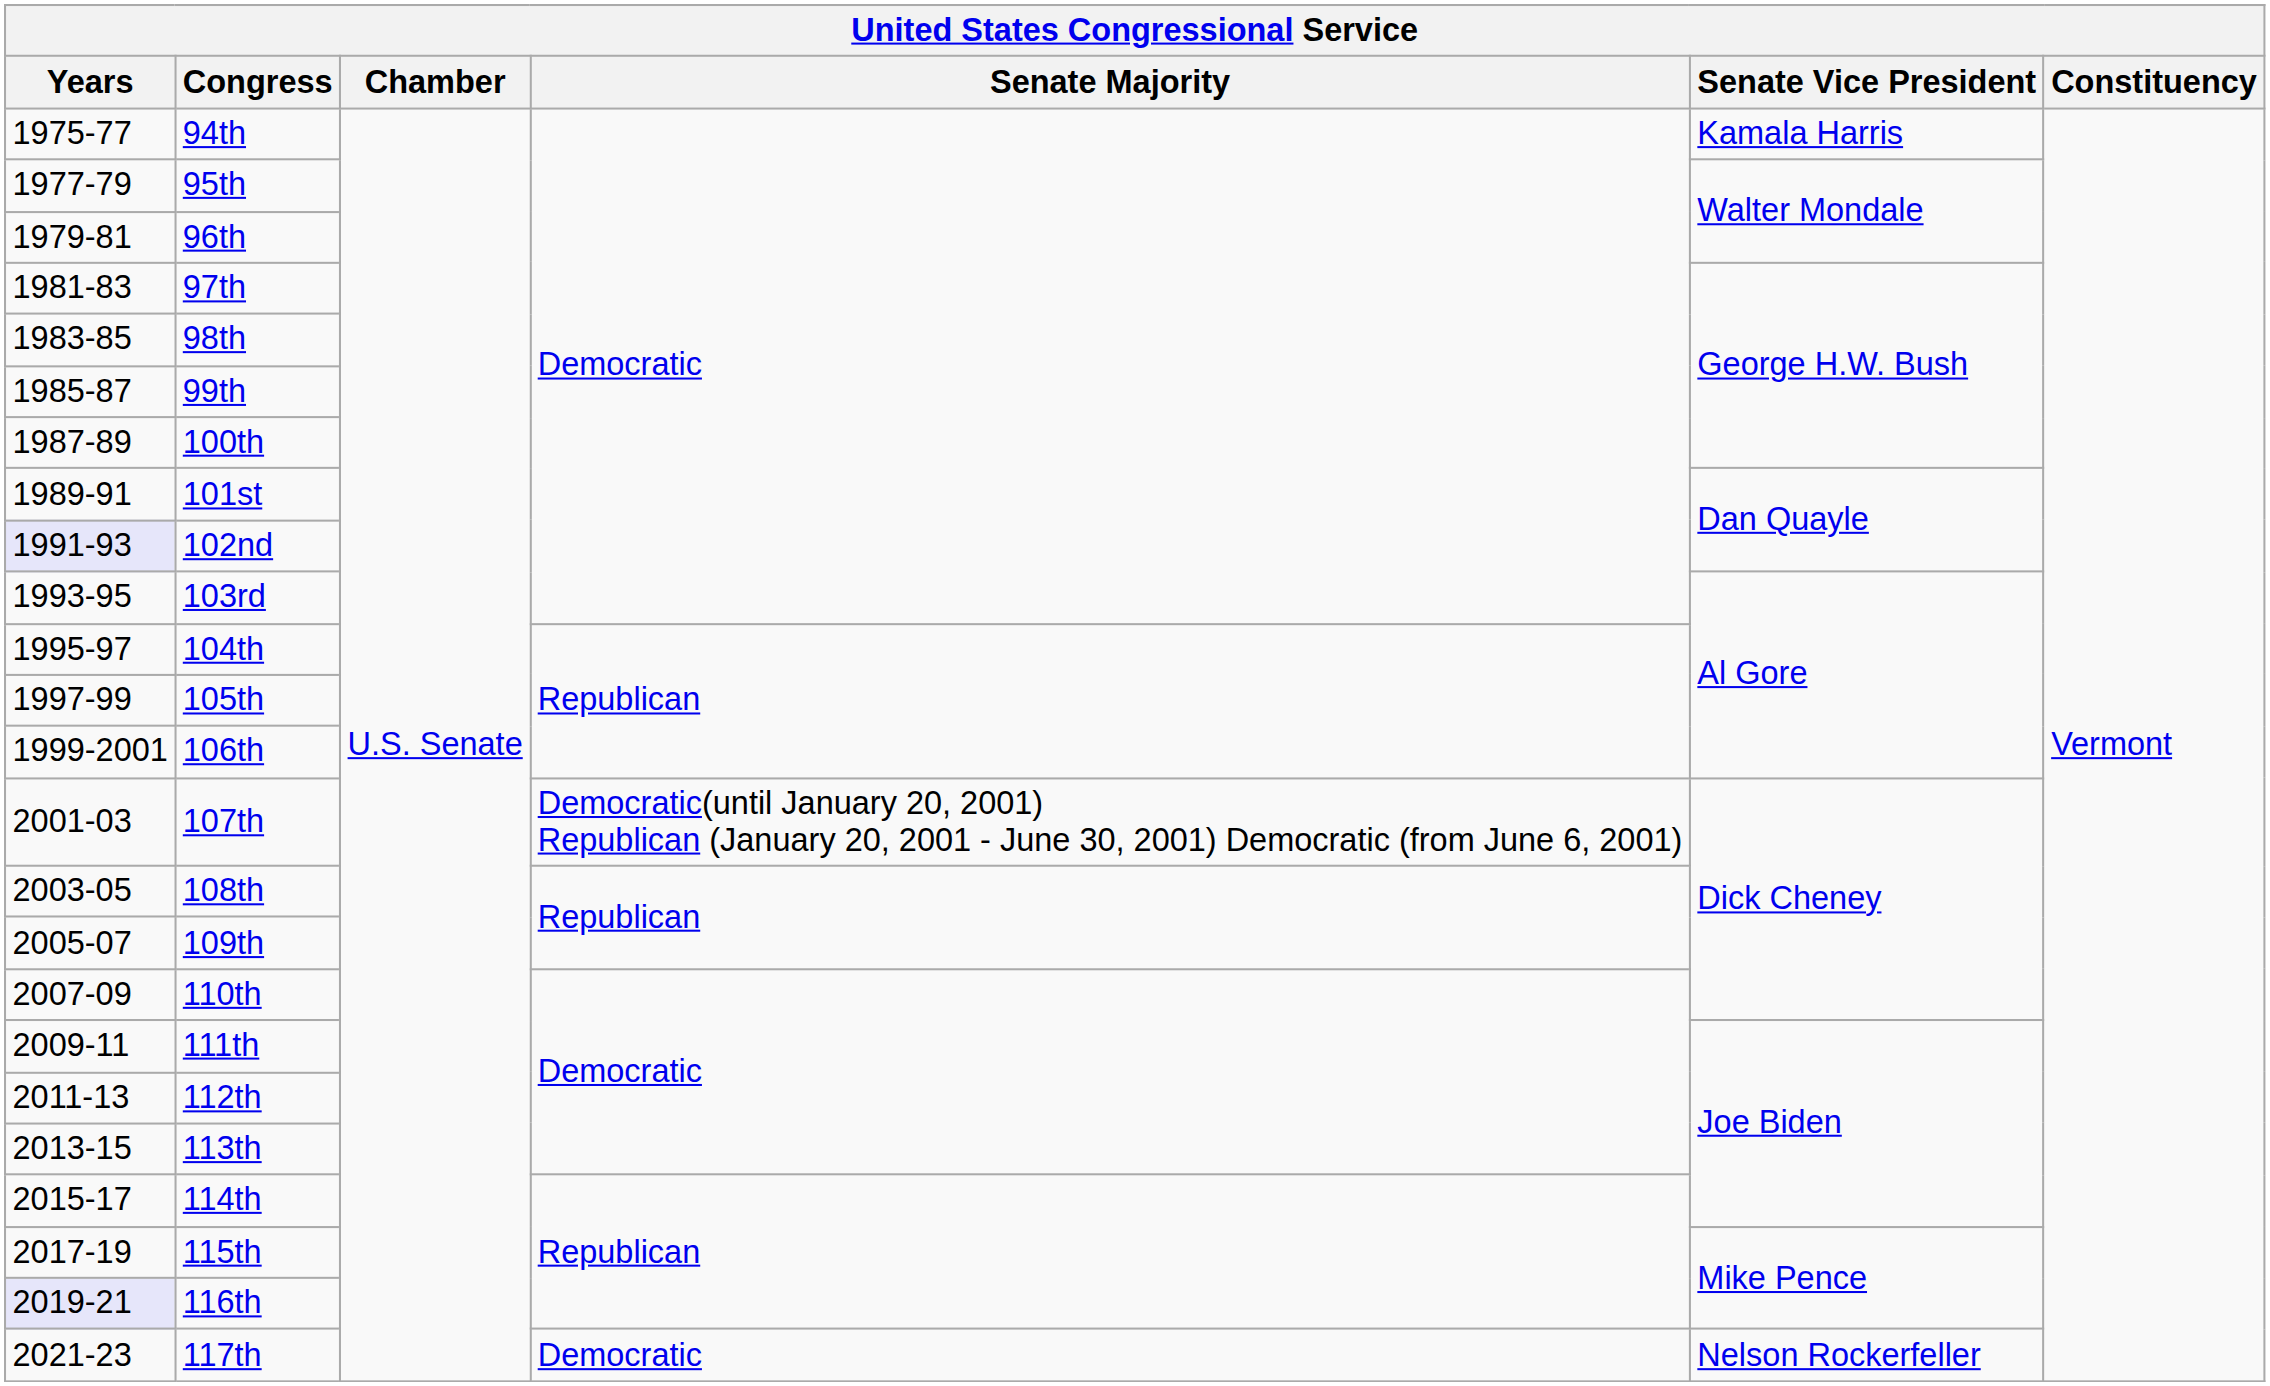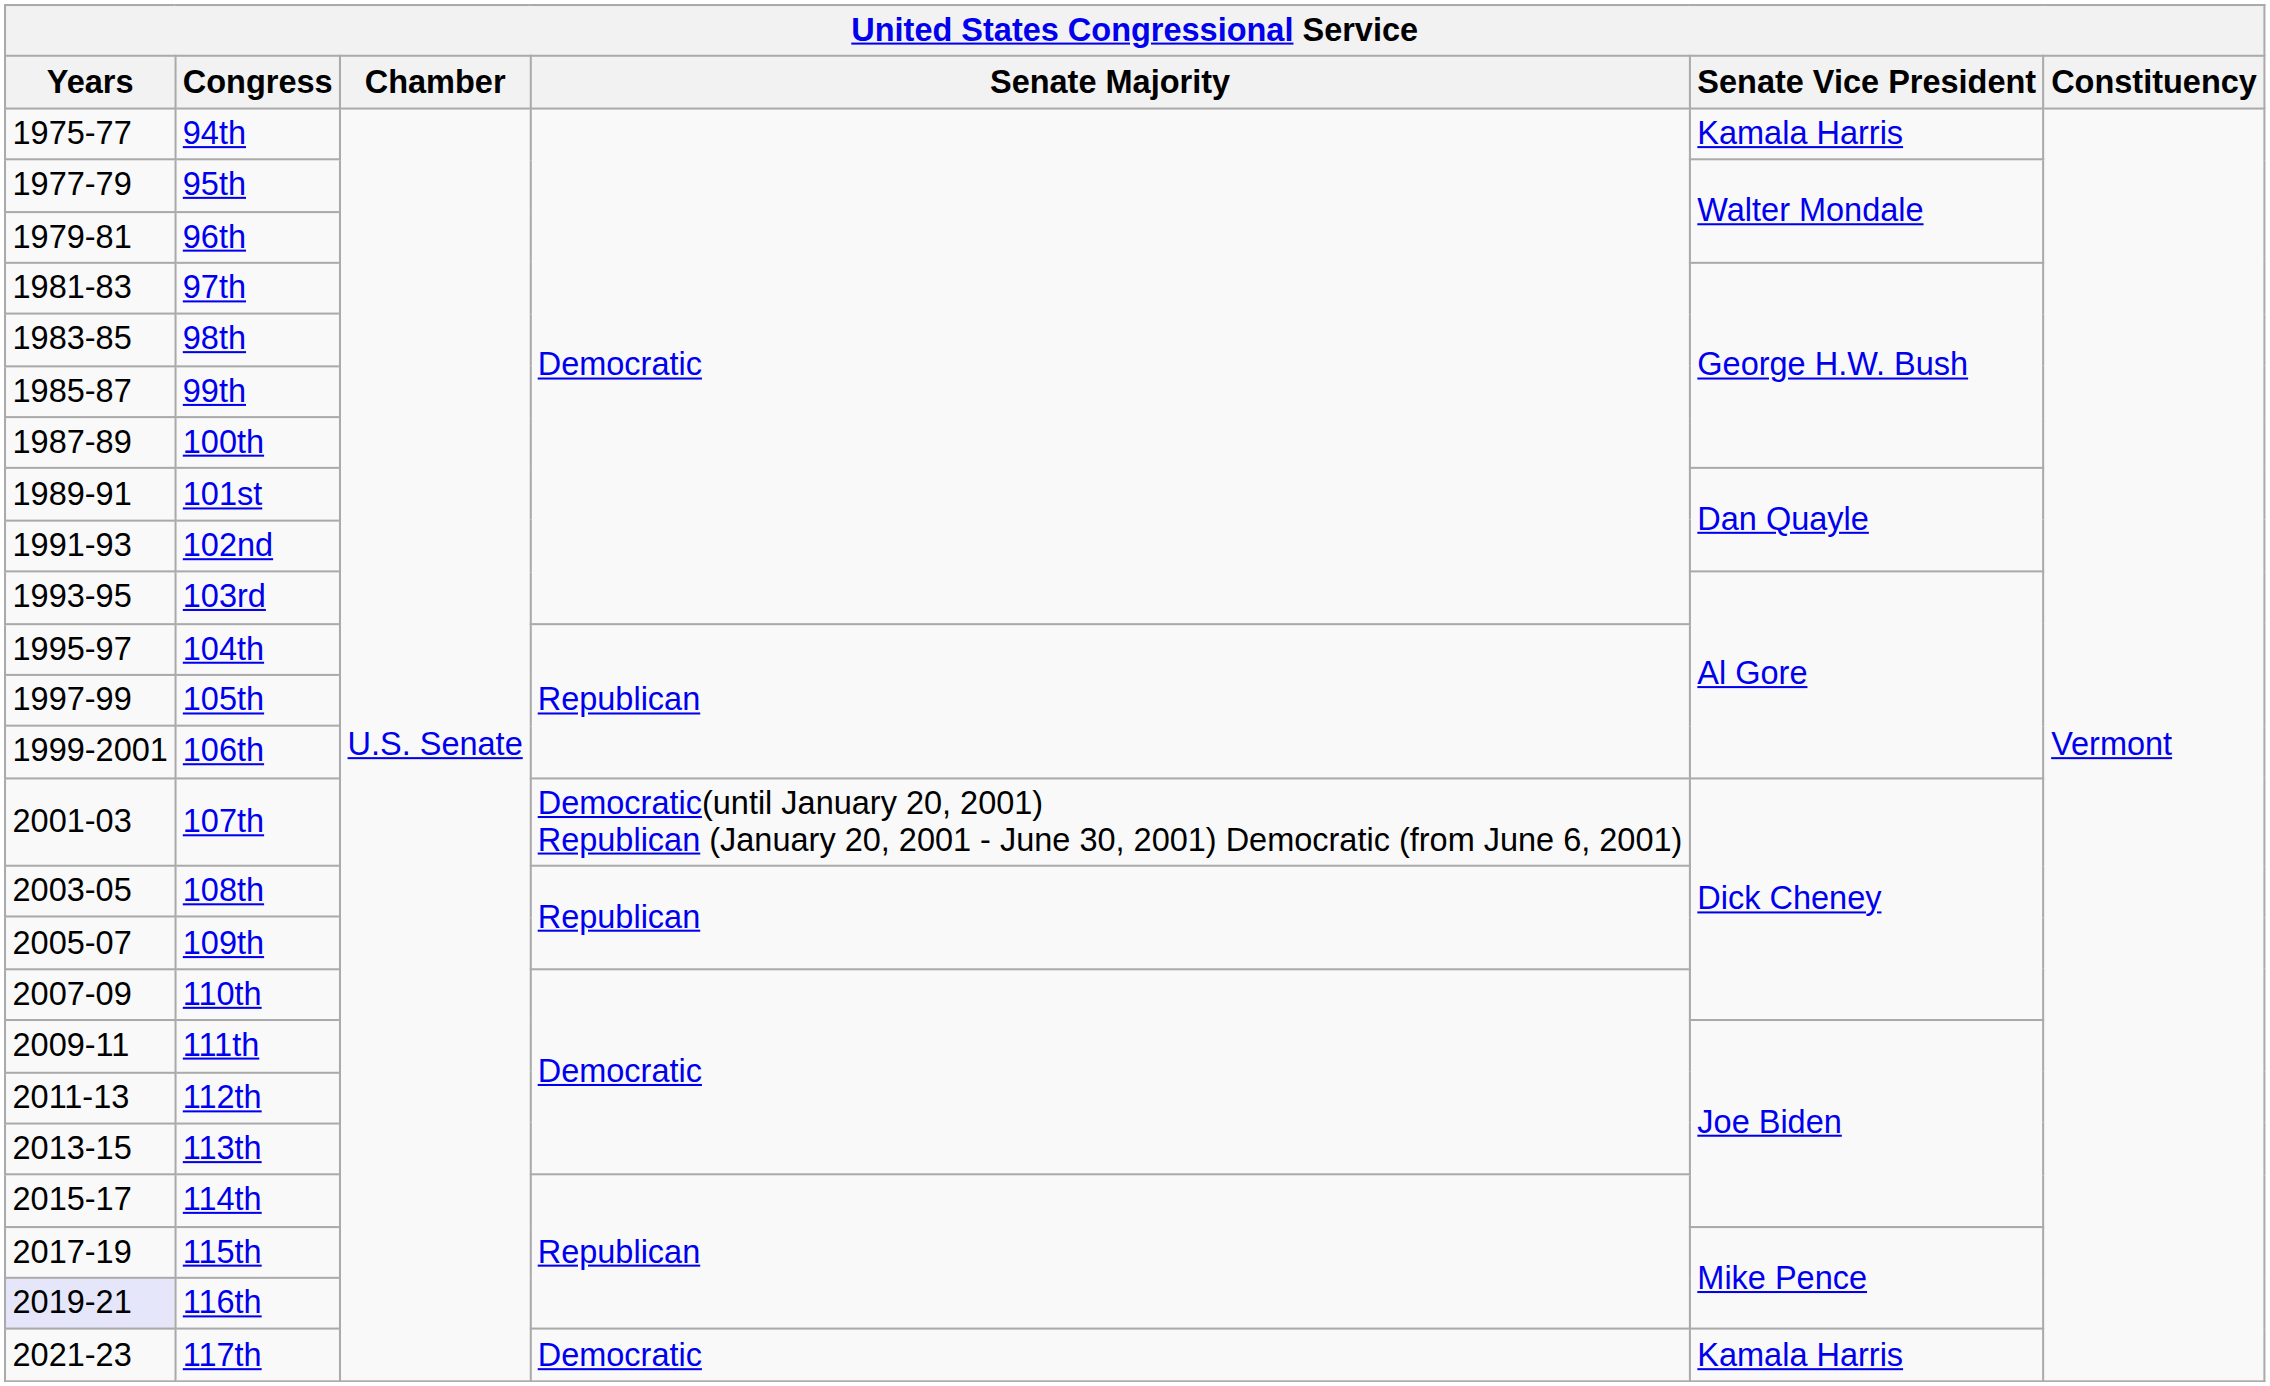(72, 545) lavender background -> (72, 545) no background
(1839, 1354) Nelson Rockerfeller -> (1800, 1354) Kamala Harris
